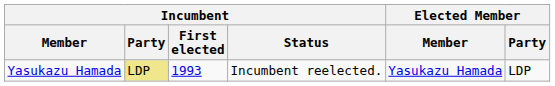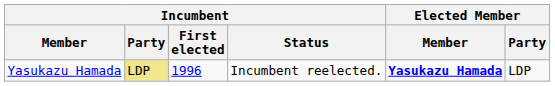(187, 70) 1993 -> (187, 70) 1996
(445, 70) normal -> (445, 70) bold
